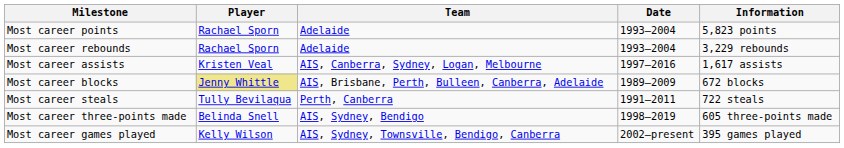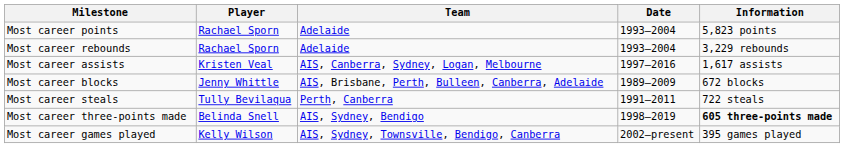(239, 82) khaki background -> (239, 82) no background
(767, 117) normal -> (767, 117) bold
